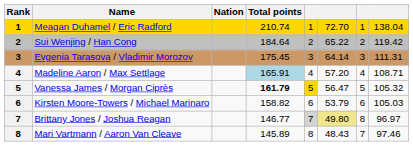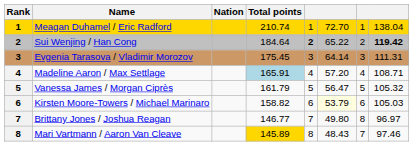(311, 42) normal -> (311, 42) bold
(389, 42) normal -> (389, 42) bold
(275, 88) bold -> (275, 88) normal
(311, 88) gold background -> (311, 88) no background
(337, 103) no background -> (337, 103) lightyellow background
(311, 118) lightgrey background -> (311, 118) no background
(337, 118) khaki background -> (337, 118) no background
(275, 133) no background -> (275, 133) gold background
